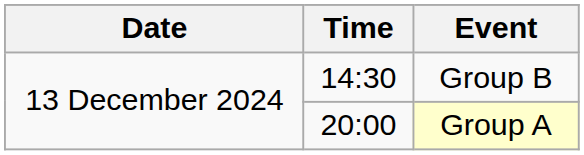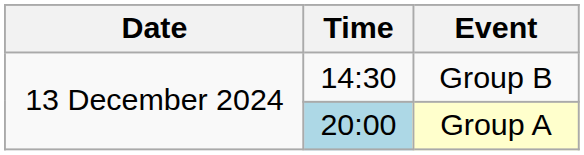(358, 125) no background -> (358, 125) lightblue background
